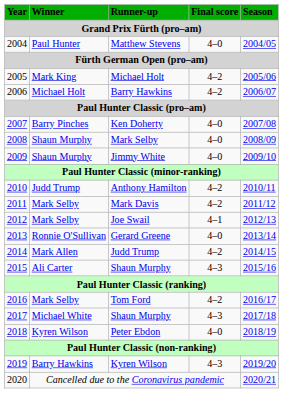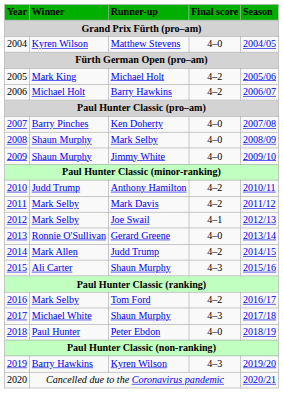(56, 44) Paul Hunter -> (60, 44) Kyren Wilson
(60, 332) Kyren Wilson -> (56, 332) Paul Hunter
